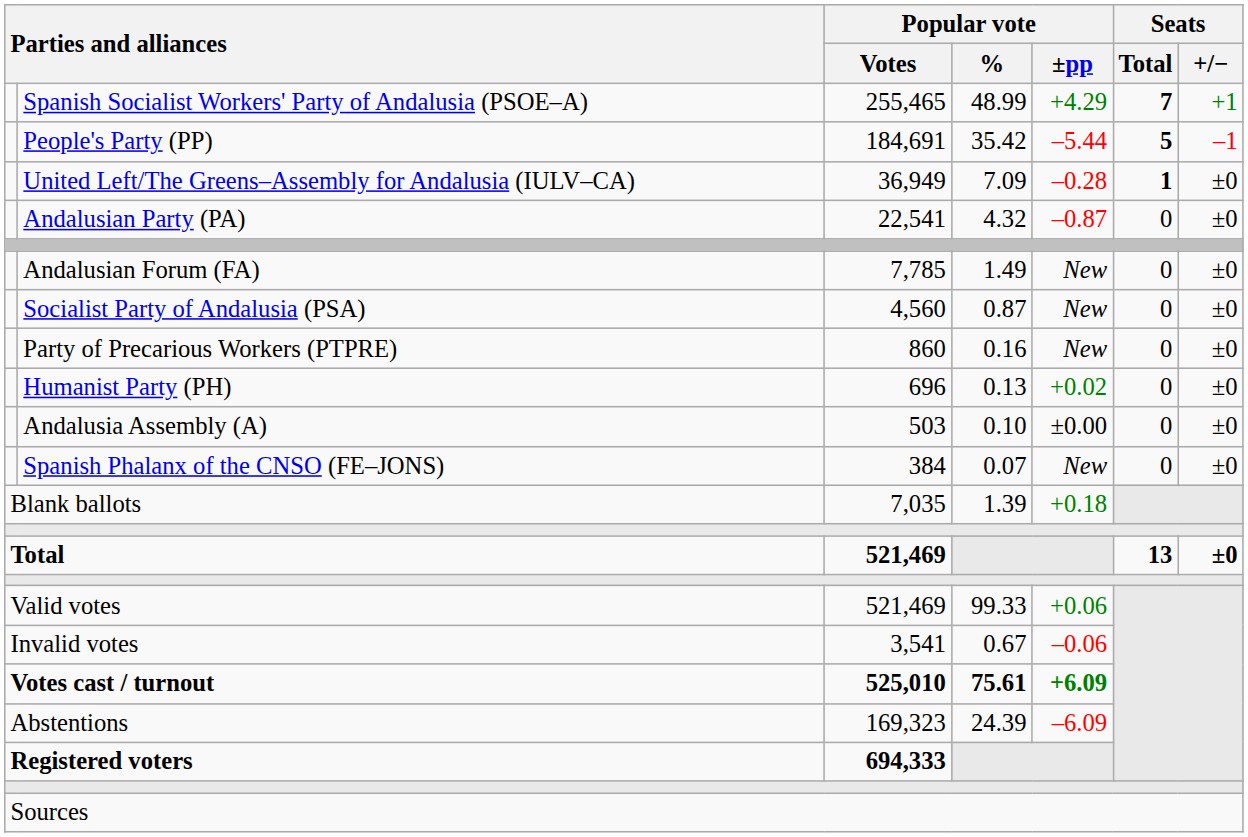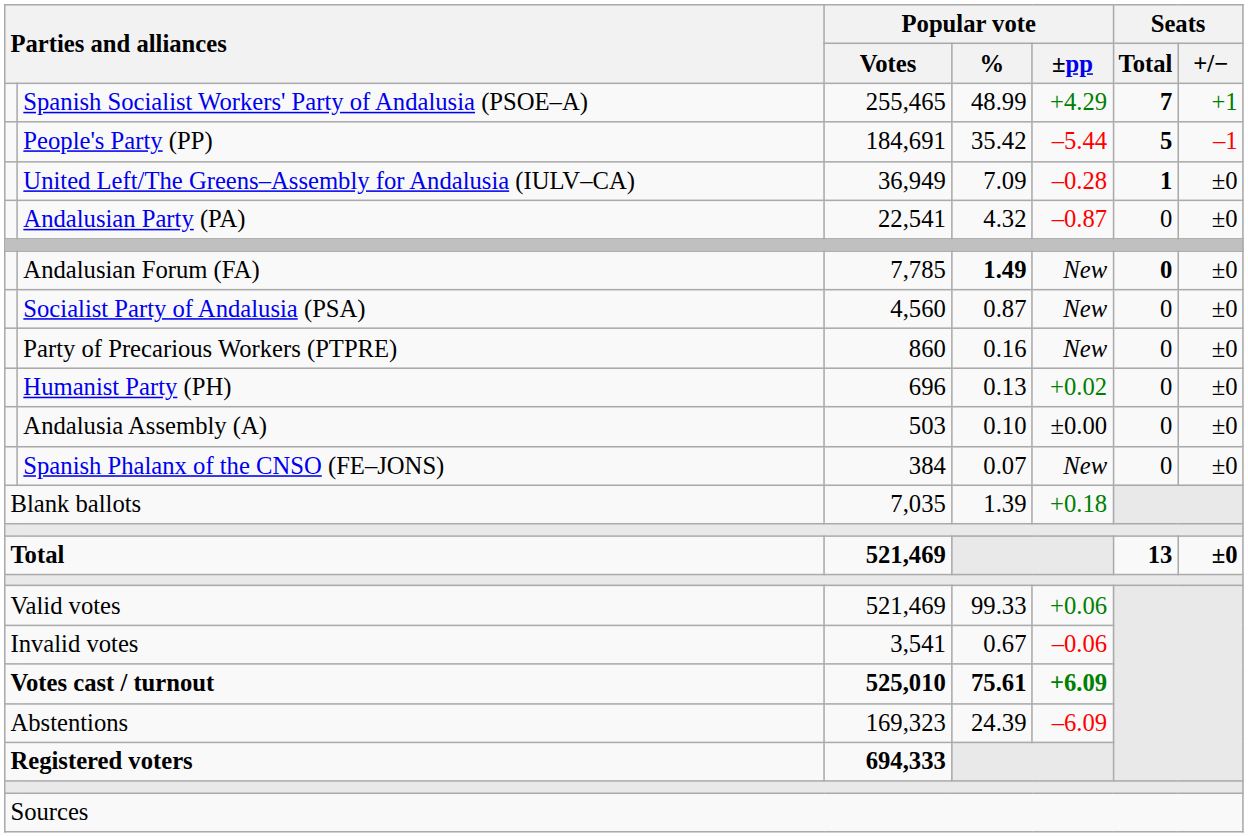(1005, 269) normal -> (1005, 269) bold
(1166, 269) normal -> (1166, 269) bold
